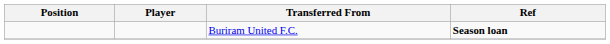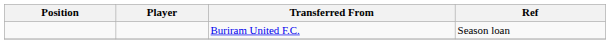(480, 30) bold -> (484, 30) normal
